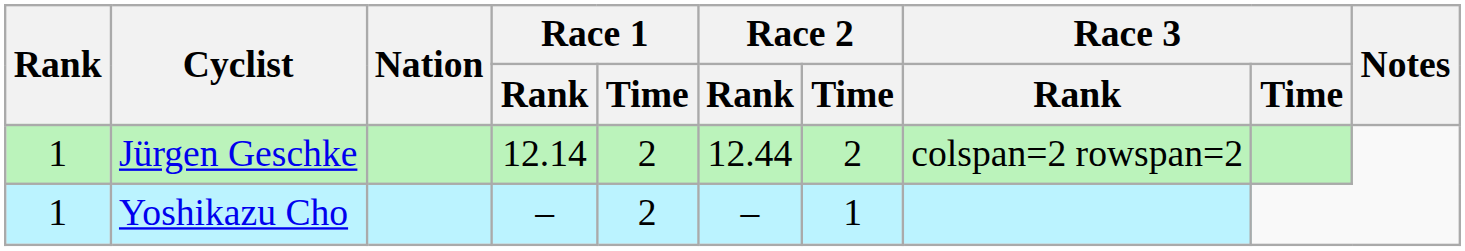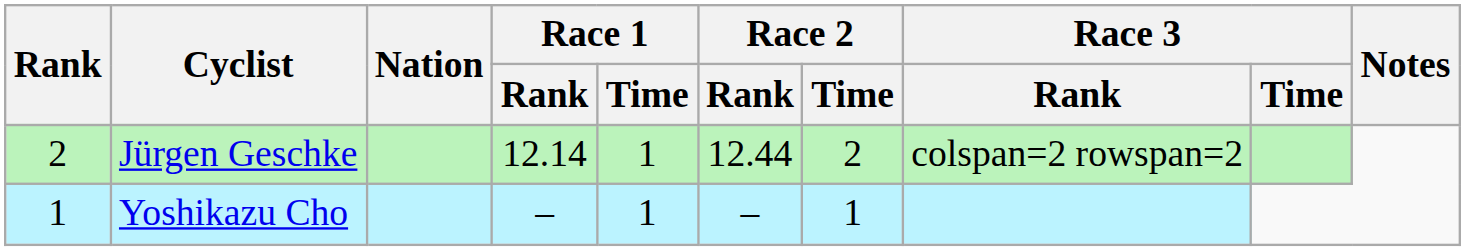(58, 153) 1 -> (58, 153) 2
(647, 153) 2 -> (647, 153) 1
(647, 213) 2 -> (647, 213) 1
